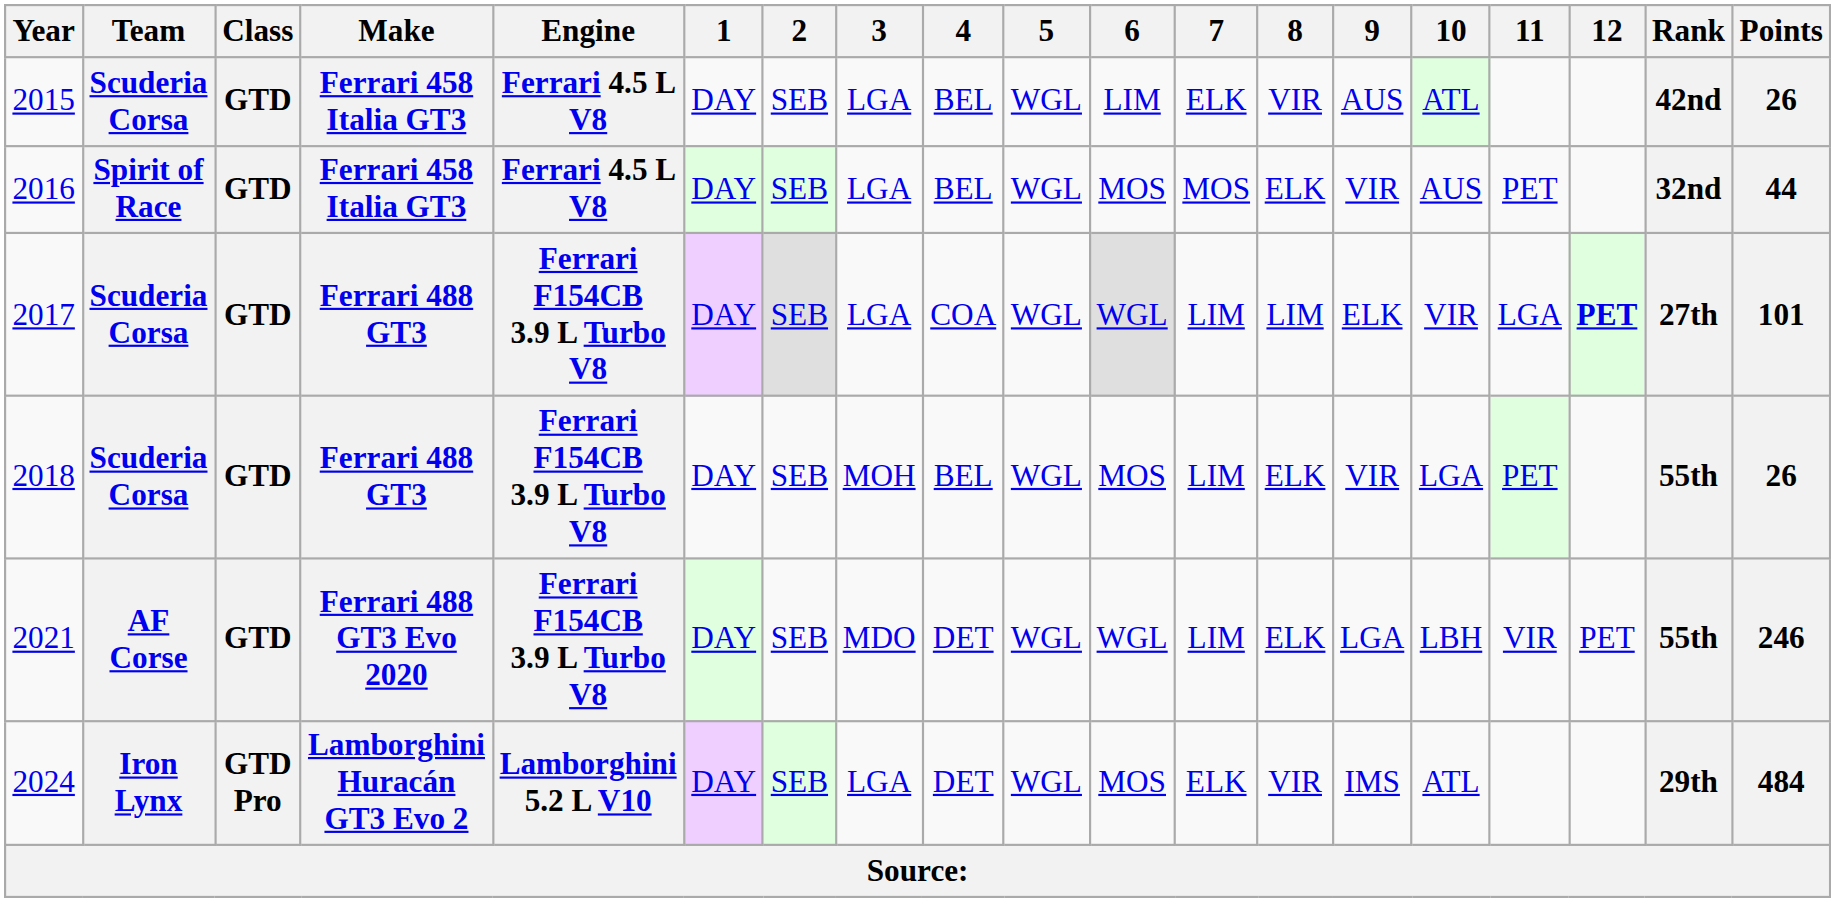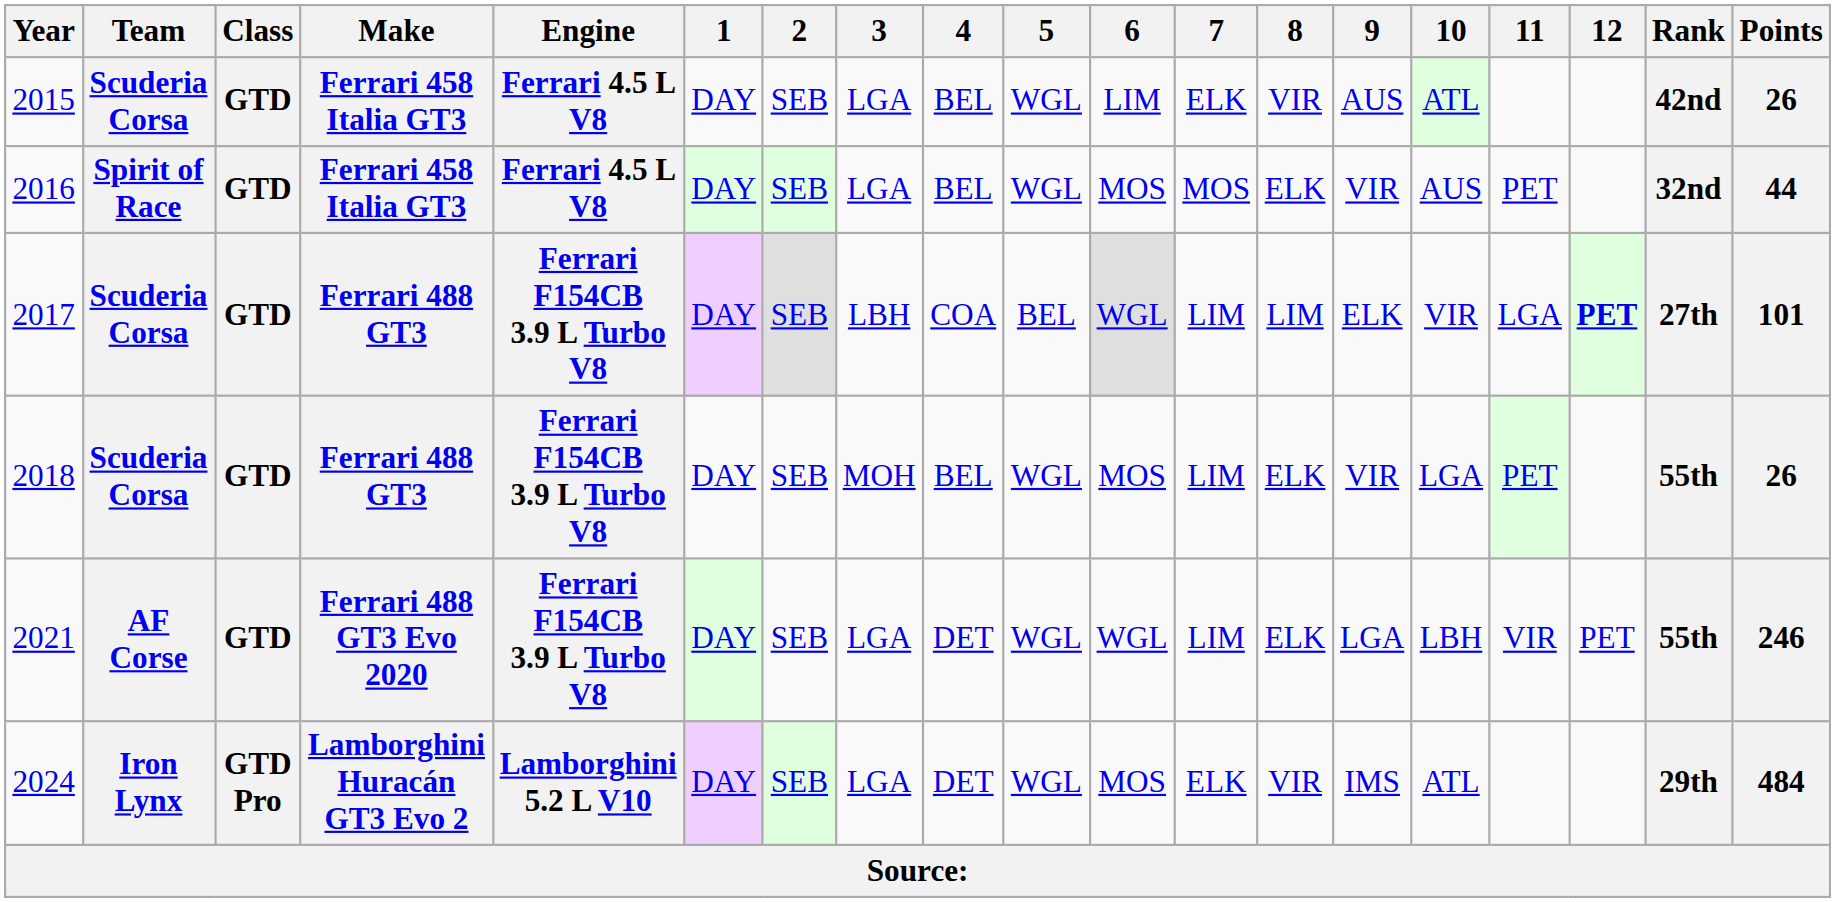(879, 314) LGA -> (879, 314) LBH
(1046, 314) WGL -> (1046, 314) BEL
(879, 638) MDO -> (879, 638) LGA
